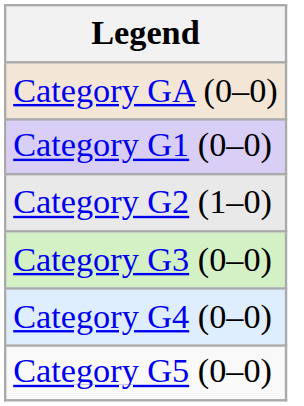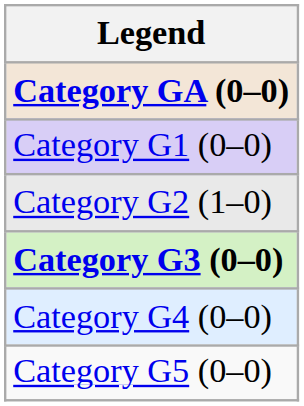(145, 89) normal -> (151, 89) bold
(143, 259) normal -> (148, 259) bold
